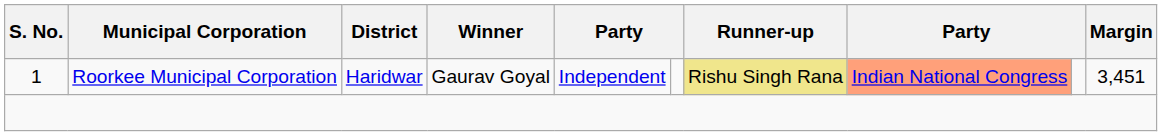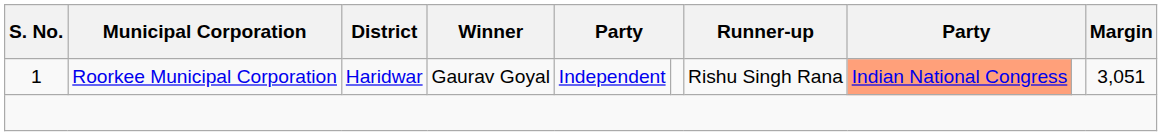(765, 76) khaki background -> (765, 76) no background
(1121, 76) 3,451 -> (1121, 76) 3,051
